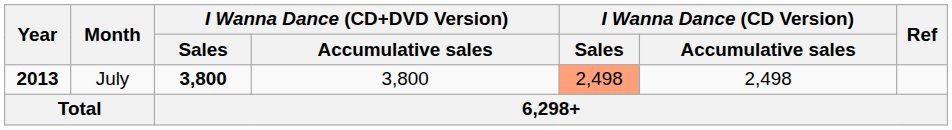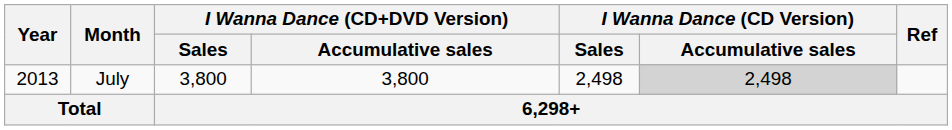(37, 79) bold -> (37, 79) normal
(203, 79) bold -> (203, 79) normal
(599, 79) lightsalmon background -> (599, 79) no background
(768, 79) no background -> (768, 79) lightgrey background
